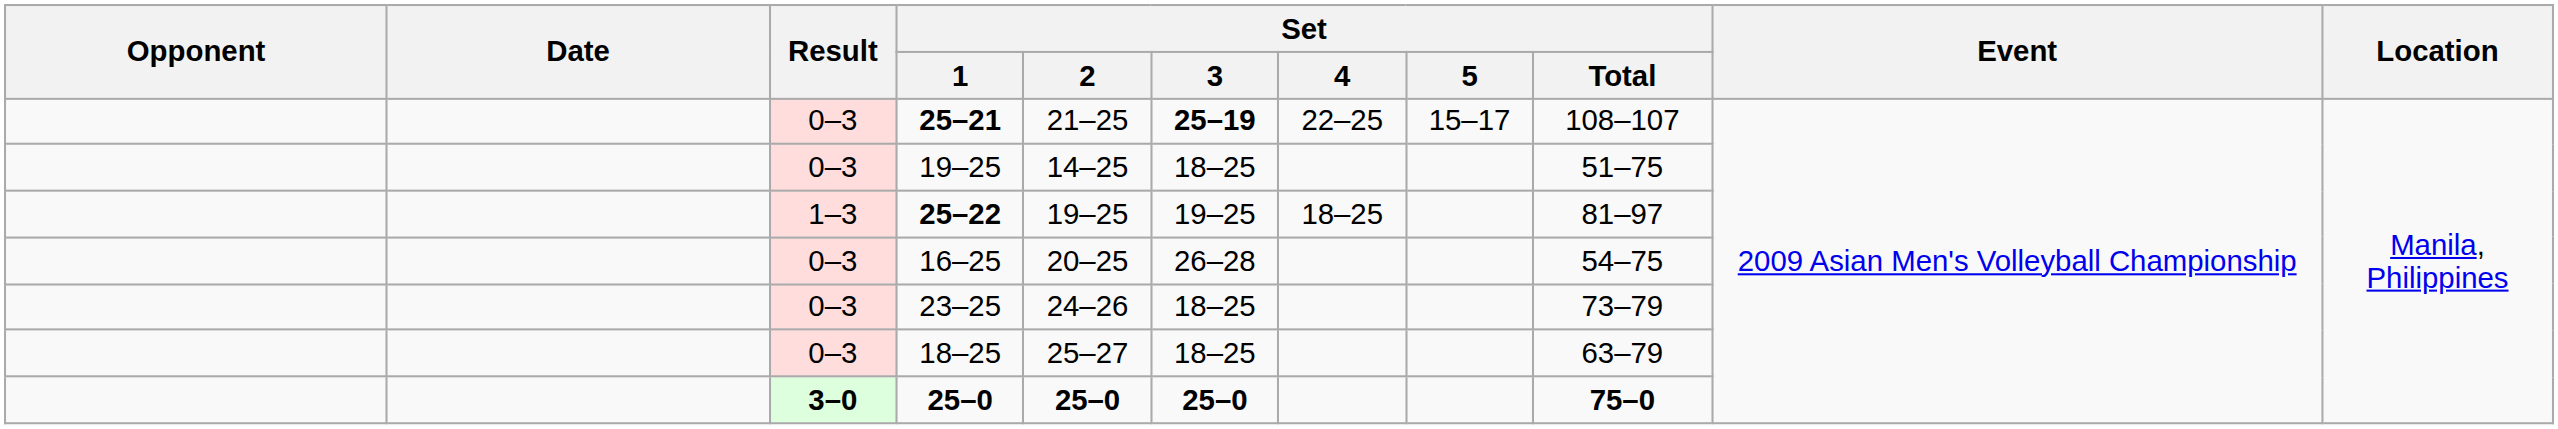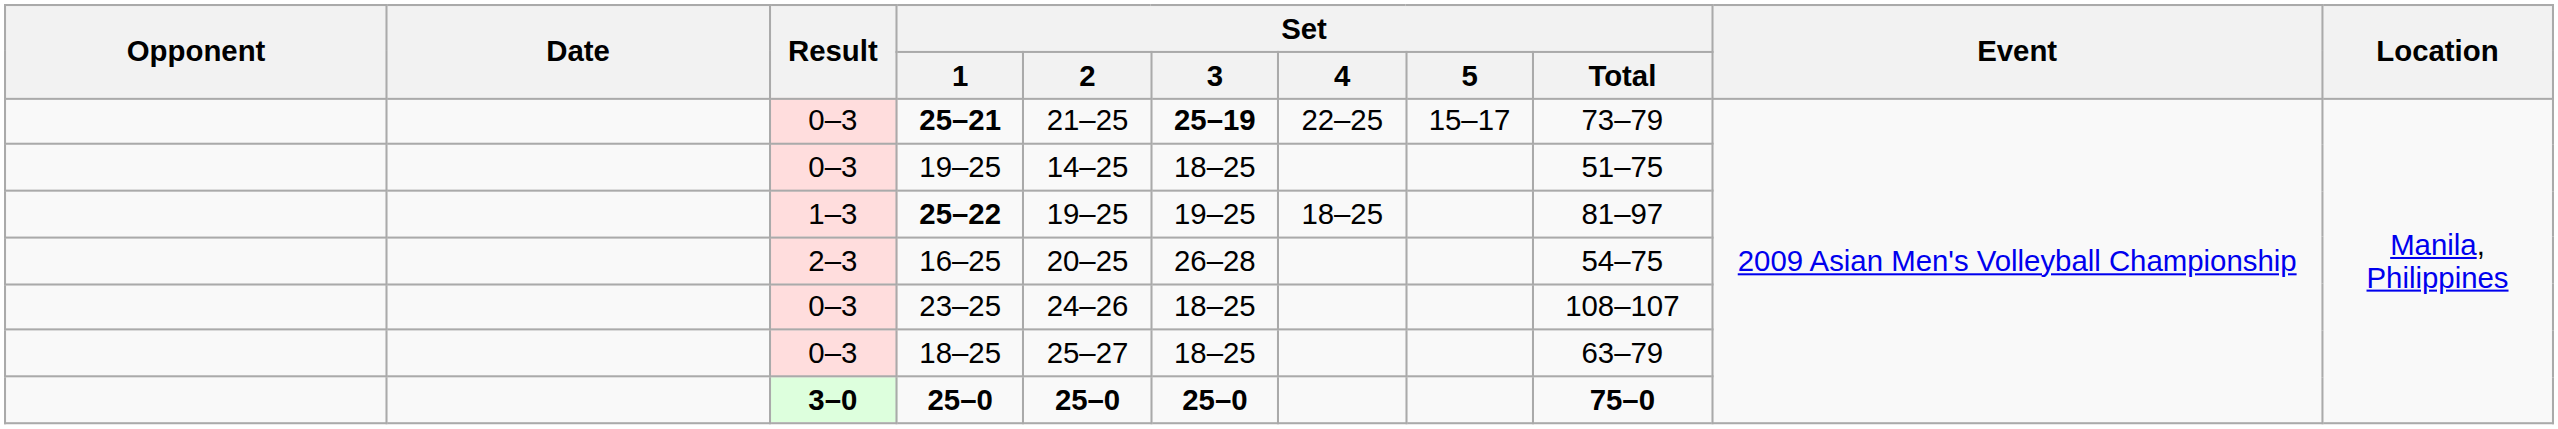(1622, 121) 108–107 -> (1622, 121) 73–79
(833, 261) 0–3 -> (833, 261) 2–3
(1622, 307) 73–79 -> (1622, 307) 108–107
